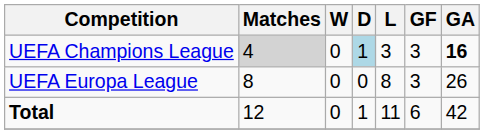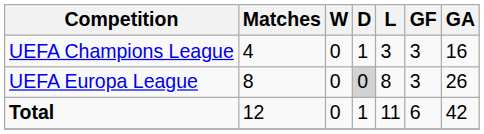(248, 50) lightgrey background -> (248, 50) no background
(363, 50) lightblue background -> (363, 50) no background
(457, 50) bold -> (457, 50) normal
(363, 81) no background -> (363, 81) lightgrey background
